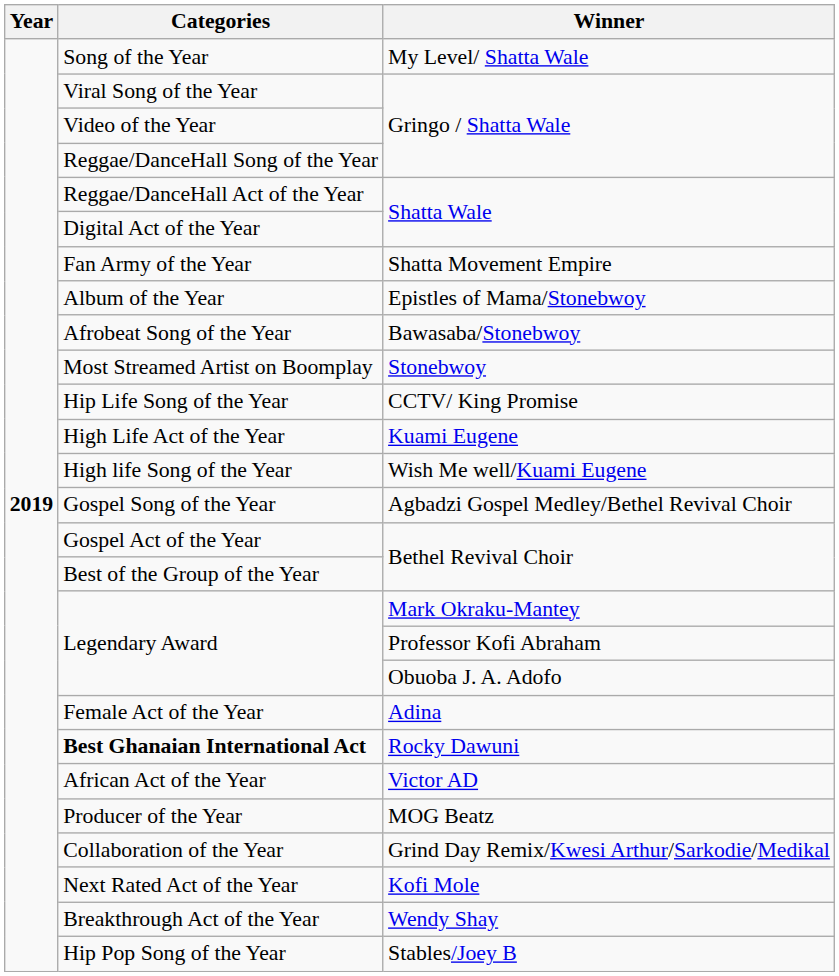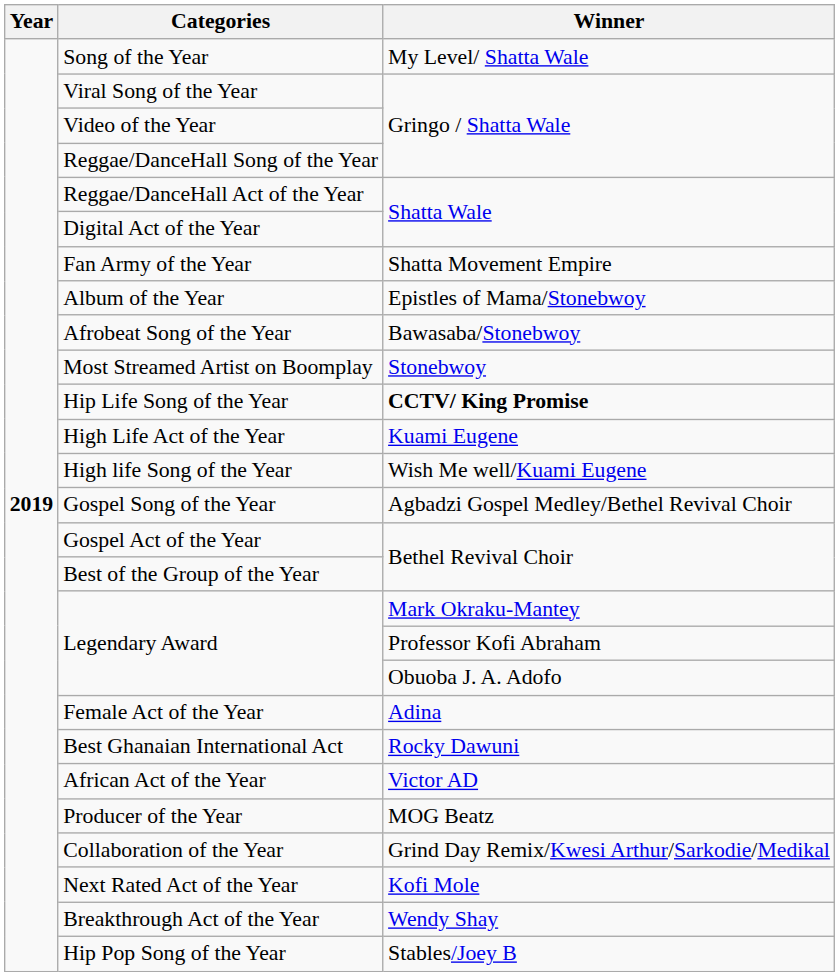(483, 401) normal -> (488, 401) bold
(215, 746) bold -> (203, 746) normal
